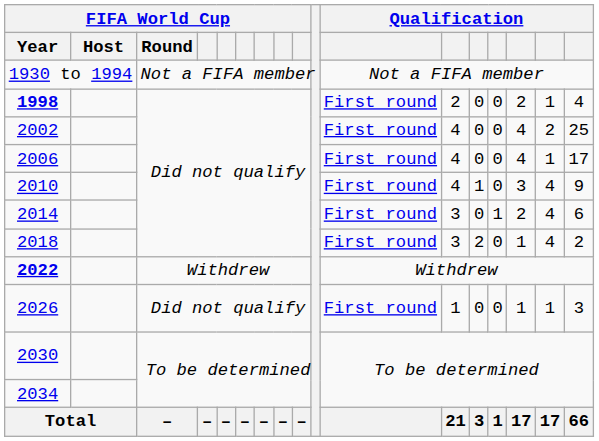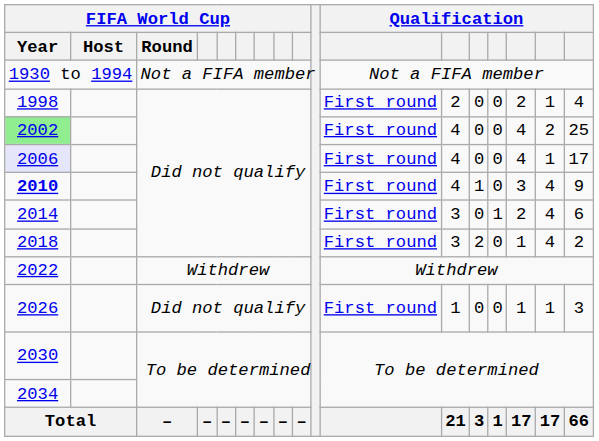(38, 103) bold -> (38, 103) normal
(38, 131) no background -> (38, 131) lightgreen background
(38, 158) no background -> (38, 158) lavender background
(38, 186) normal -> (38, 186) bold
(38, 270) bold -> (38, 270) normal
